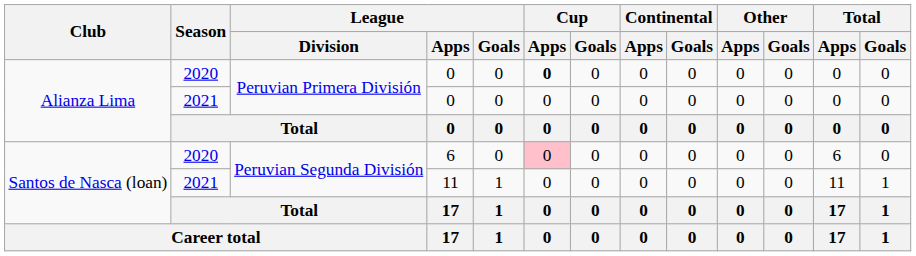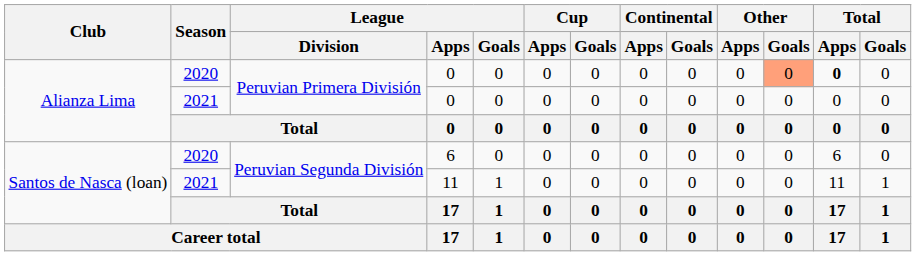(547, 73) bold -> (547, 73) normal
(789, 73) no background -> (789, 73) lightsalmon background
(837, 73) normal -> (837, 73) bold
(547, 155) pink background -> (547, 155) no background
